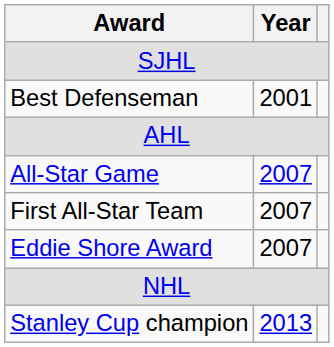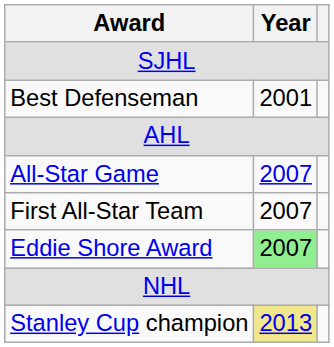(286, 248) no background -> (286, 248) lightgreen background
(286, 323) no background -> (286, 323) khaki background
